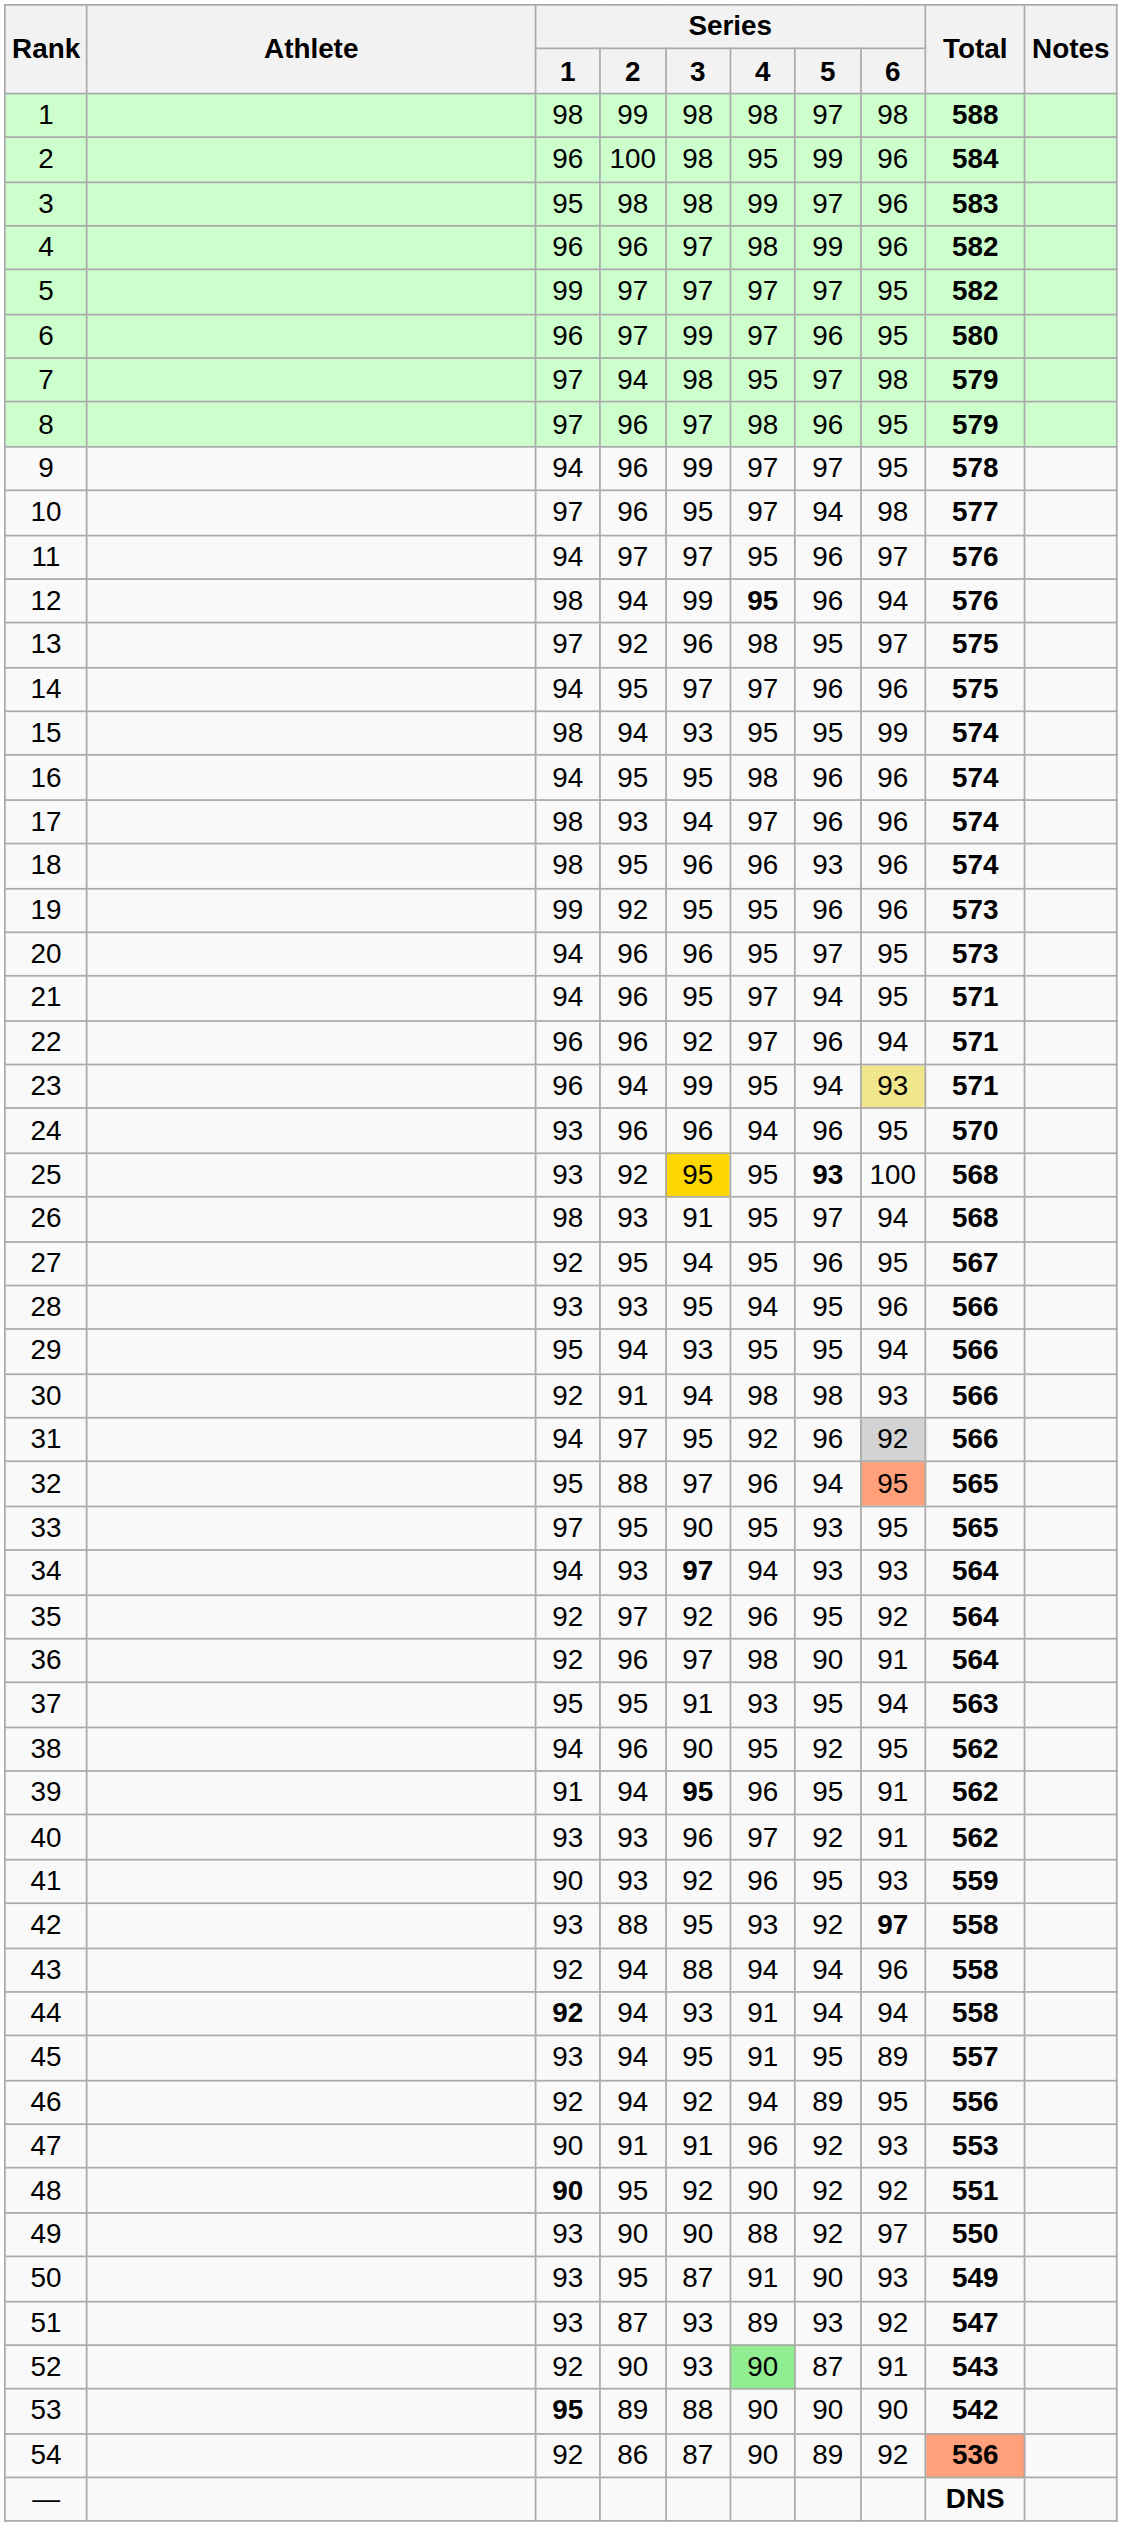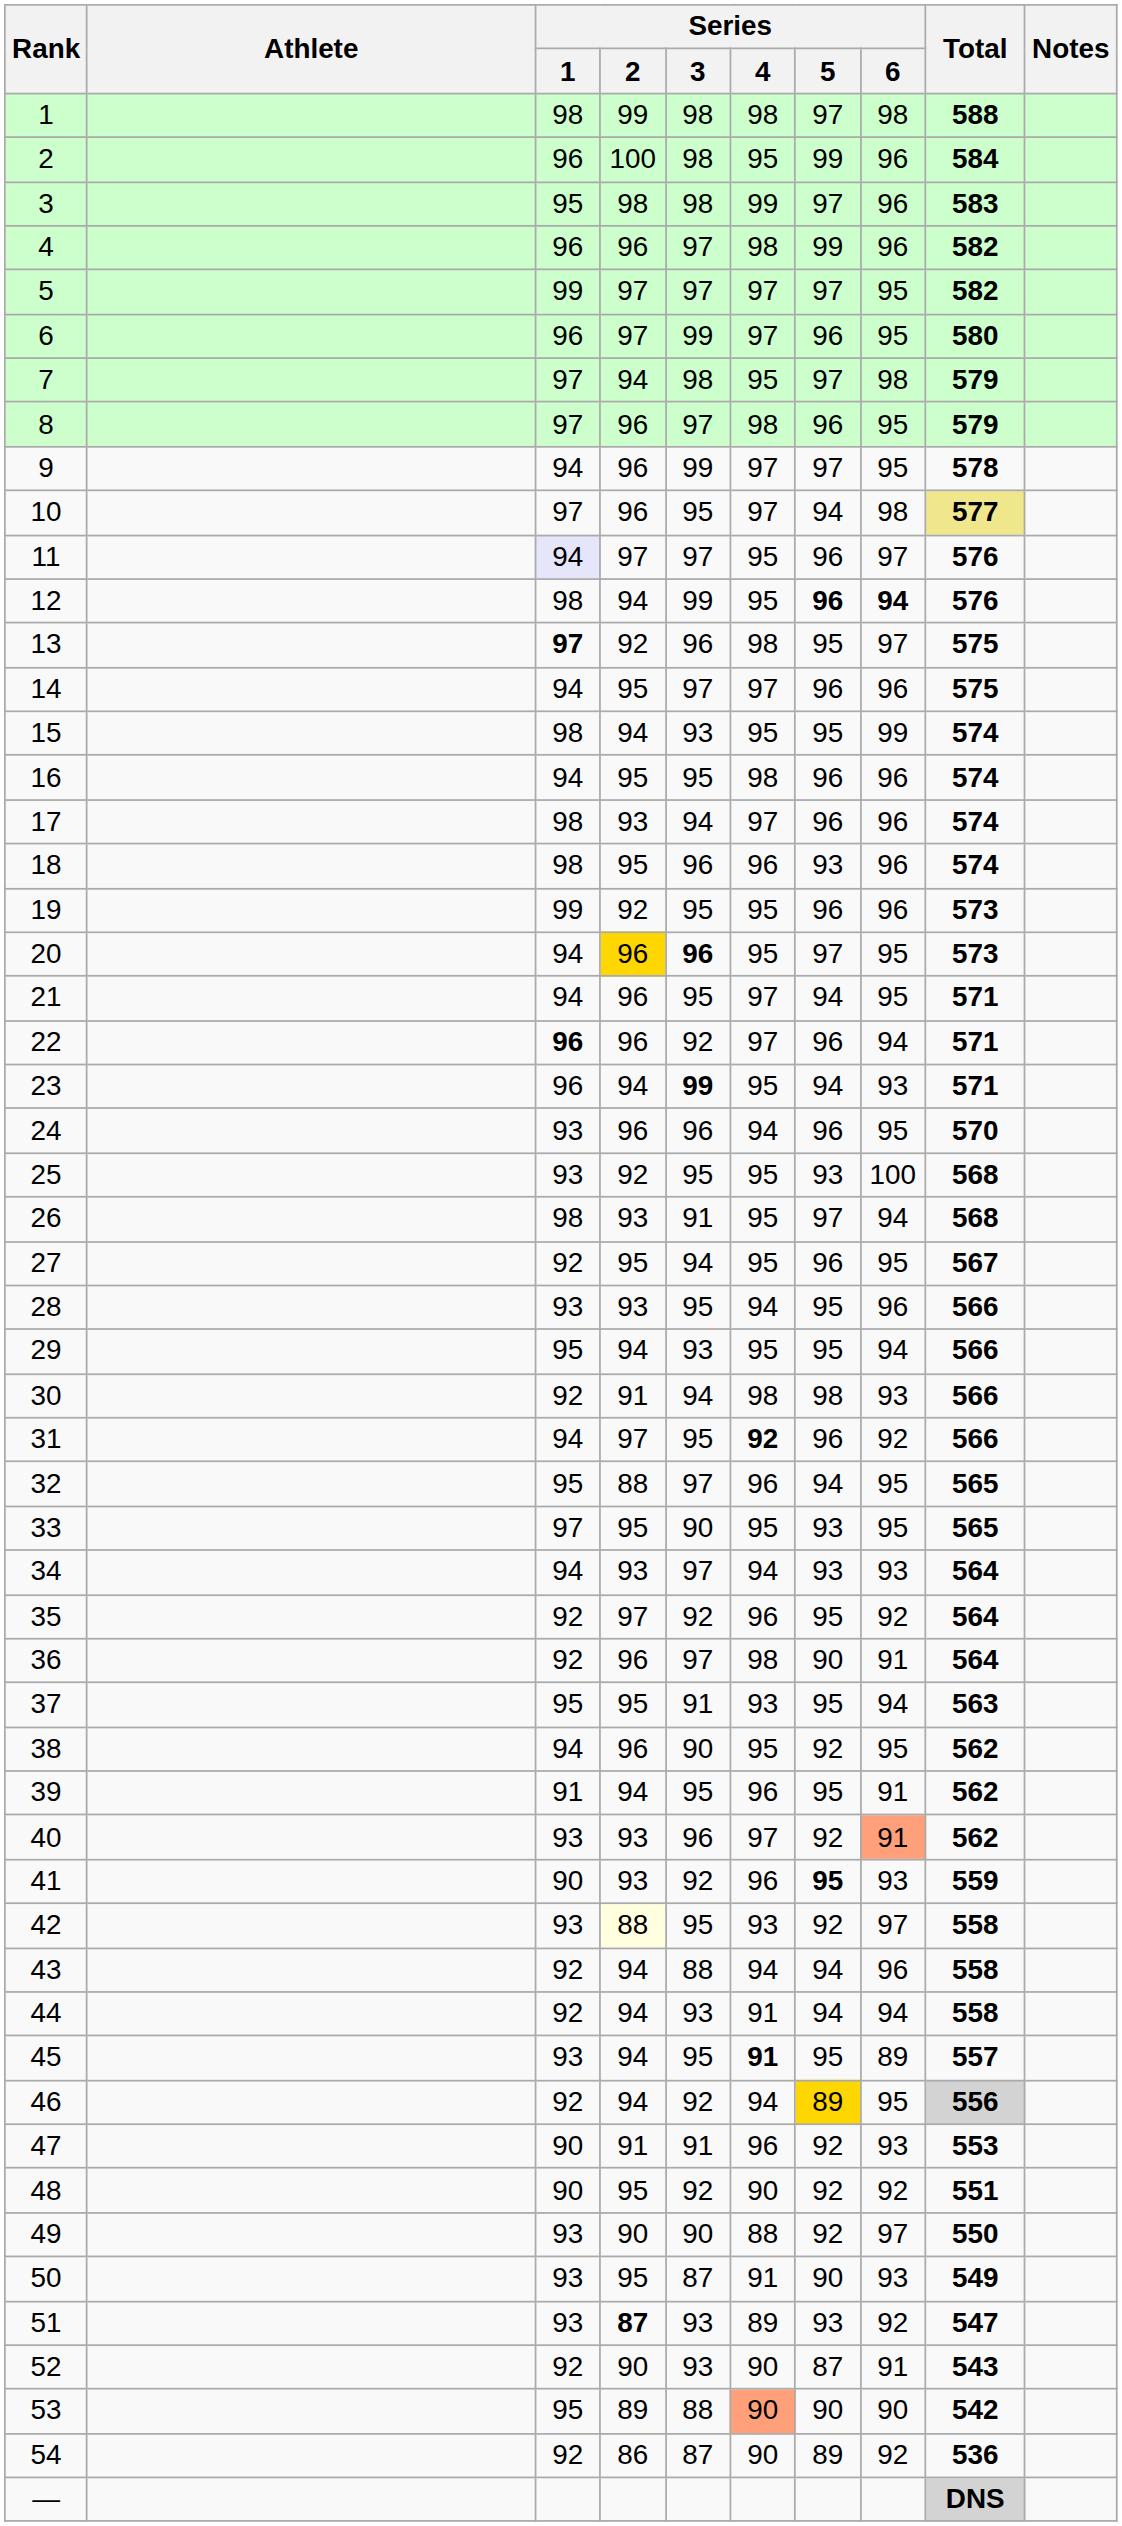(975, 512) no background -> (975, 512) khaki background
(568, 556) no background -> (568, 556) lavender background
(763, 600) bold -> (763, 600) normal
(828, 600) normal -> (828, 600) bold
(893, 600) normal -> (893, 600) bold
(568, 644) normal -> (568, 644) bold
(633, 953) no background -> (633, 953) gold background
(698, 953) normal -> (698, 953) bold
(568, 1042) normal -> (568, 1042) bold
(698, 1086) normal -> (698, 1086) bold
(893, 1086) khaki background -> (893, 1086) no background
(698, 1174) gold background -> (698, 1174) no background
(828, 1174) bold -> (828, 1174) normal
(763, 1439) normal -> (763, 1439) bold
(893, 1439) lightgrey background -> (893, 1439) no background
(893, 1483) lightsalmon background -> (893, 1483) no background
(698, 1571) bold -> (698, 1571) normal
(698, 1792) bold -> (698, 1792) normal
(893, 1836) no background -> (893, 1836) lightsalmon background
(828, 1880) normal -> (828, 1880) bold
(633, 1925) no background -> (633, 1925) lightyellow background
(893, 1925) bold -> (893, 1925) normal
(568, 2013) bold -> (568, 2013) normal
(763, 2057) normal -> (763, 2057) bold
(828, 2101) no background -> (828, 2101) gold background
(975, 2101) no background -> (975, 2101) lightgrey background
(568, 2190) bold -> (568, 2190) normal
(633, 2322) normal -> (633, 2322) bold
(763, 2366) lightgreen background -> (763, 2366) no background
(568, 2410) bold -> (568, 2410) normal
(763, 2410) no background -> (763, 2410) lightsalmon background
(975, 2454) lightsalmon background -> (975, 2454) no background
(975, 2499) no background -> (975, 2499) lightgrey background
